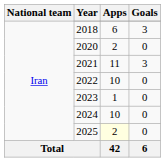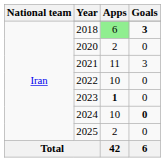(115, 30) no background -> (115, 30) lightgreen background
(145, 30) normal -> (145, 30) bold
(115, 98) normal -> (115, 98) bold
(145, 115) normal -> (145, 115) bold
(115, 132) lightyellow background -> (115, 132) no background
